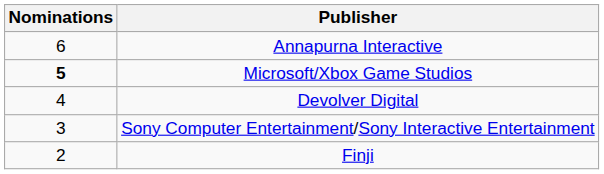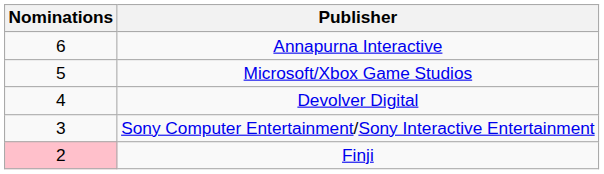(61, 73) bold -> (61, 73) normal
(61, 155) no background -> (61, 155) pink background
